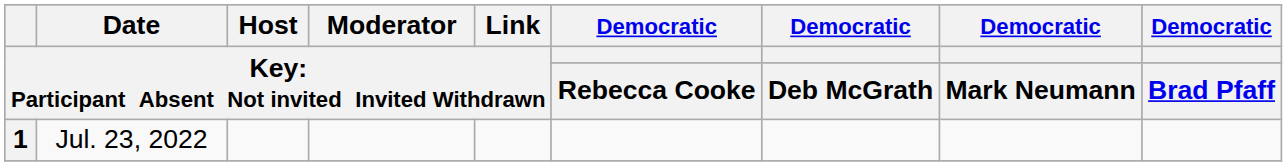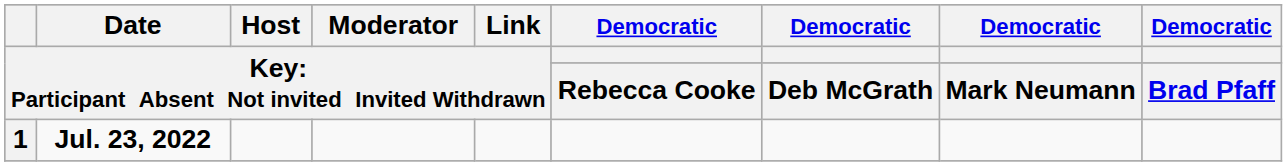(131, 139) normal -> (133, 139) bold
